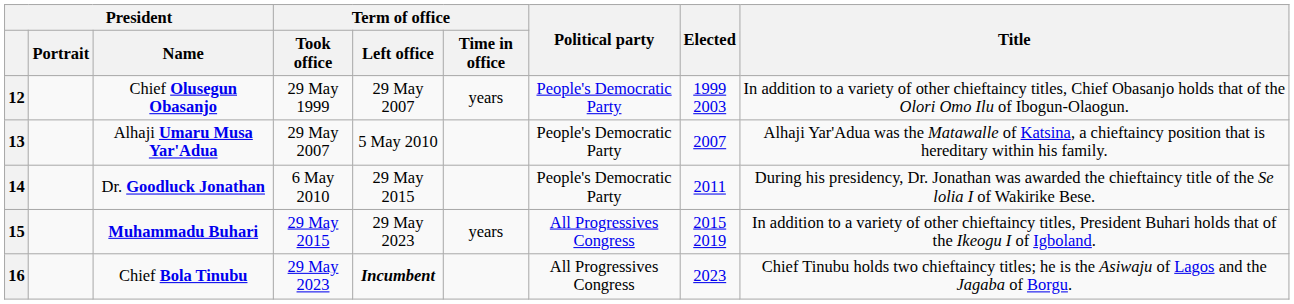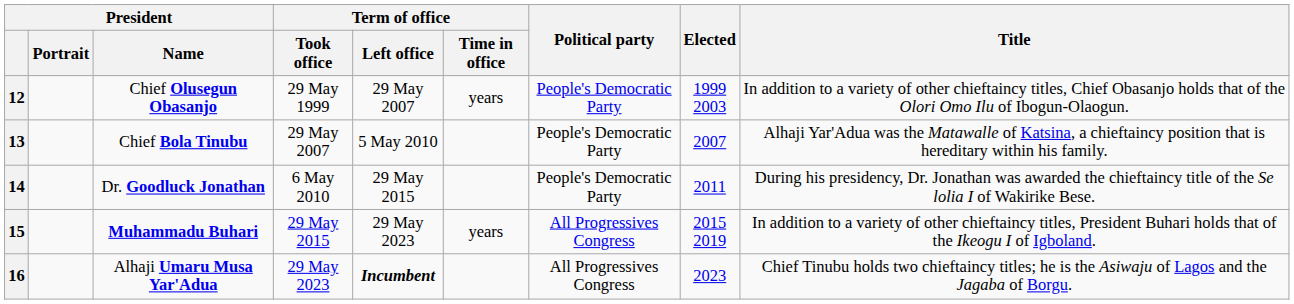(183, 142) Alhaji Umaru Musa Yar'Adua -> (183, 142) Chief Bola Tinubu
(183, 276) Chief Bola Tinubu -> (183, 276) Alhaji Umaru Musa Yar'Adua
